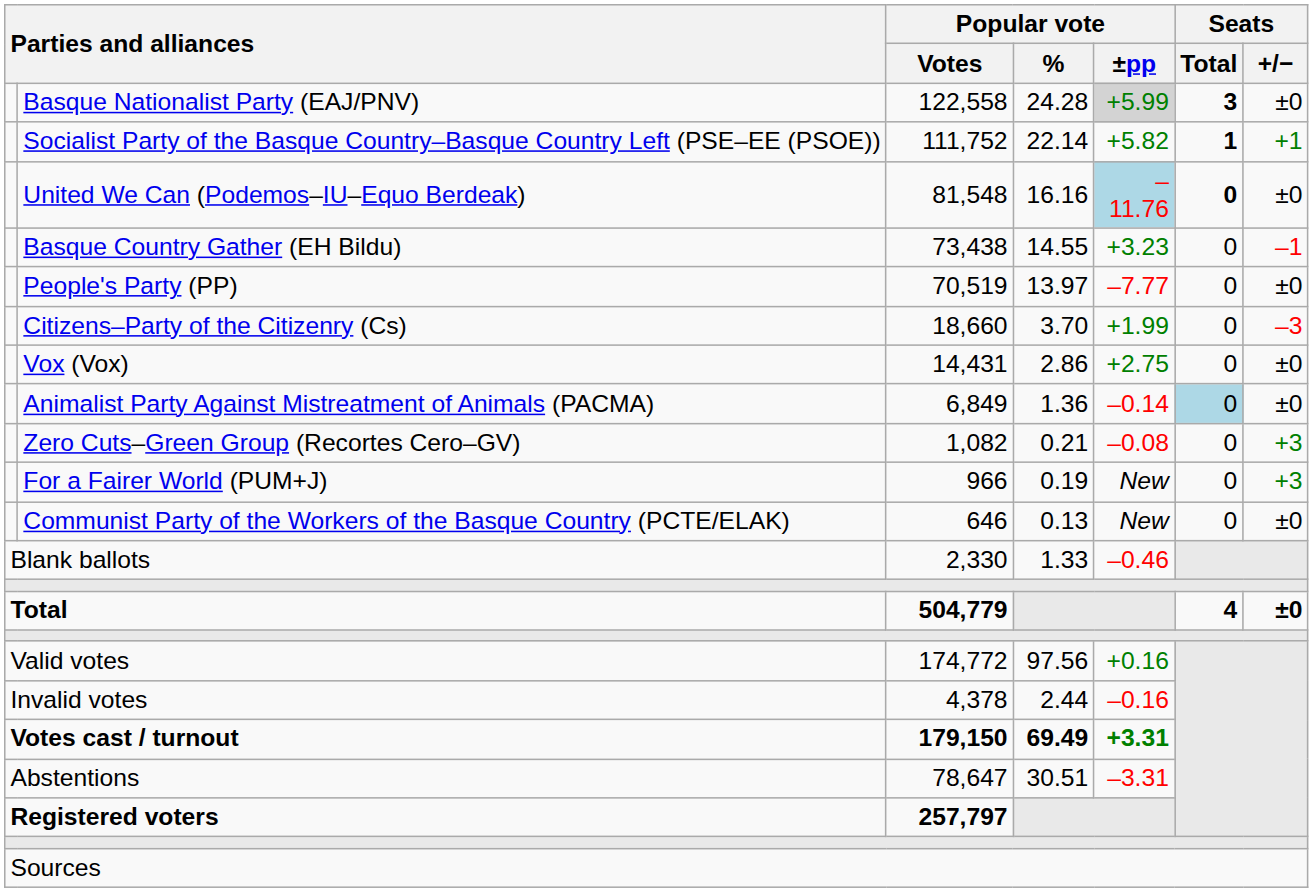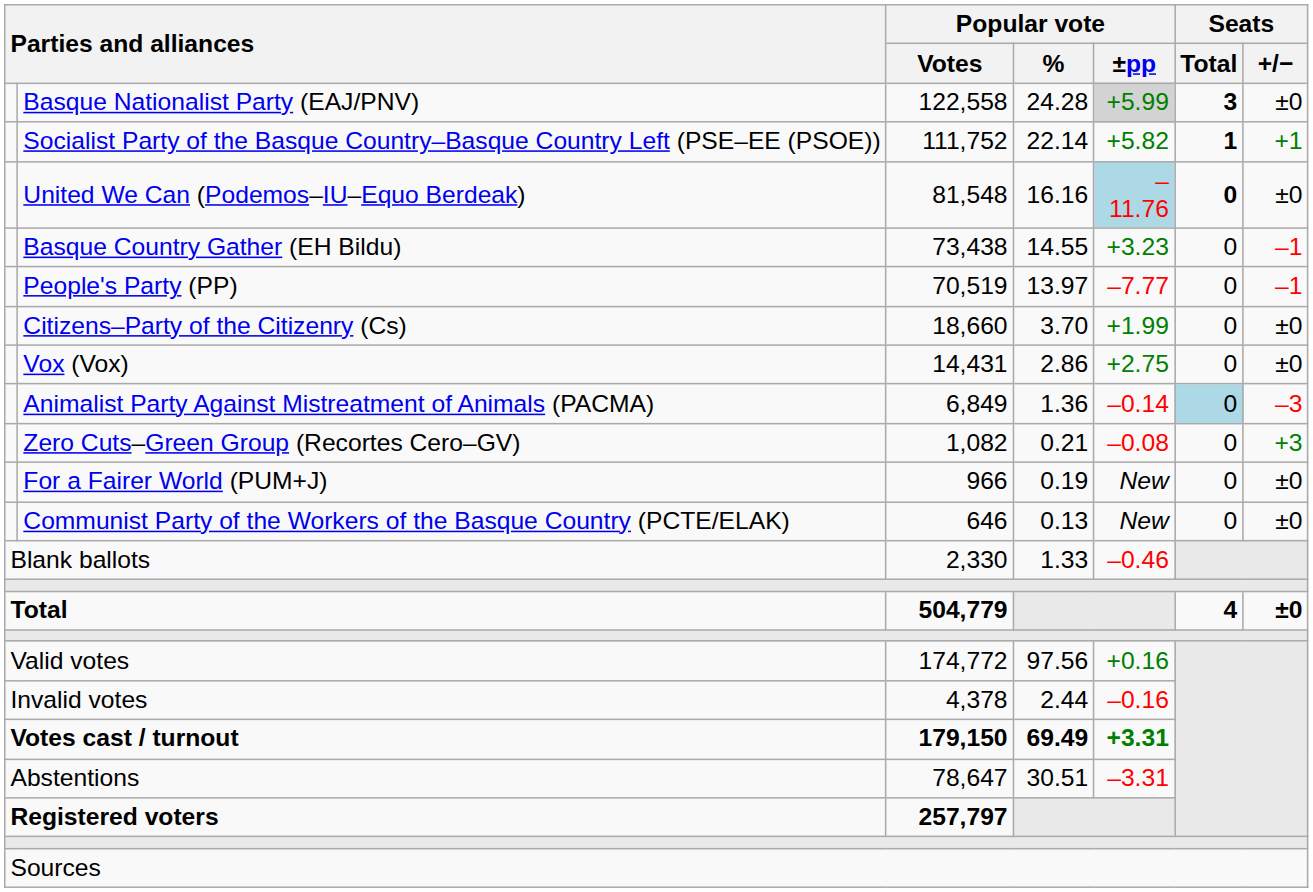(1289, 286) ±0 -> (1289, 286) –1
(1289, 325) –3 -> (1289, 325) ±0
(1289, 403) ±0 -> (1289, 403) –3
(1288, 481) +3 -> (1289, 481) ±0
